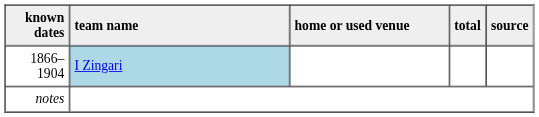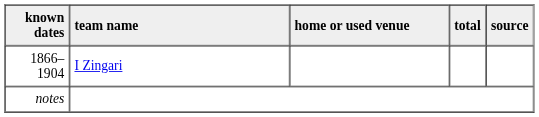(98, 66) lightblue background -> (98, 66) no background
